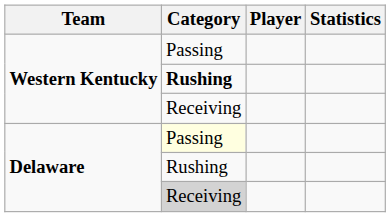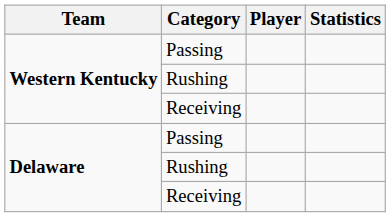(199, 78) bold -> (197, 78) normal
(194, 137) lightyellow background -> (194, 137) no background
(204, 196) lightgrey background -> (204, 196) no background
